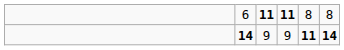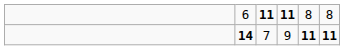(267, 35) 9 -> (267, 35) 7
(329, 35) 14 -> (329, 35) 11
